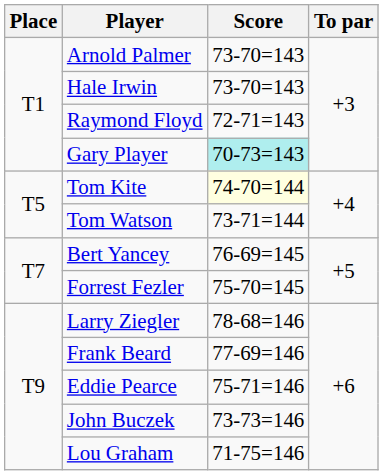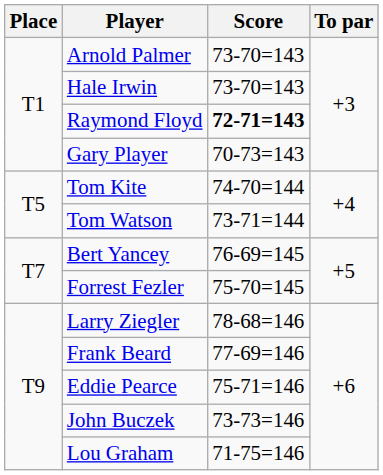(258, 120) normal -> (258, 120) bold
(258, 154) paleturquoise background -> (258, 154) no background
(258, 187) lightyellow background -> (258, 187) no background
